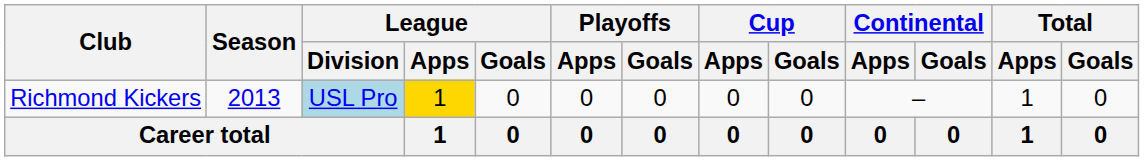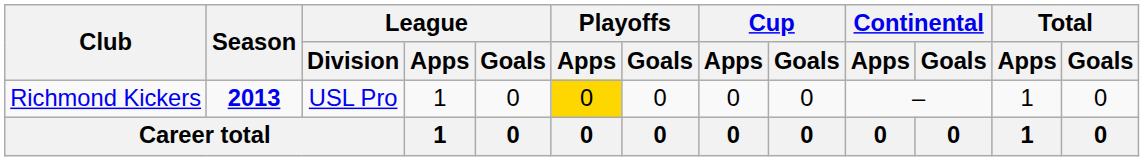(254, 98) normal -> (254, 98) bold
(353, 98) lightblue background -> (353, 98) no background
(440, 98) gold background -> (440, 98) no background
(587, 98) no background -> (587, 98) gold background
